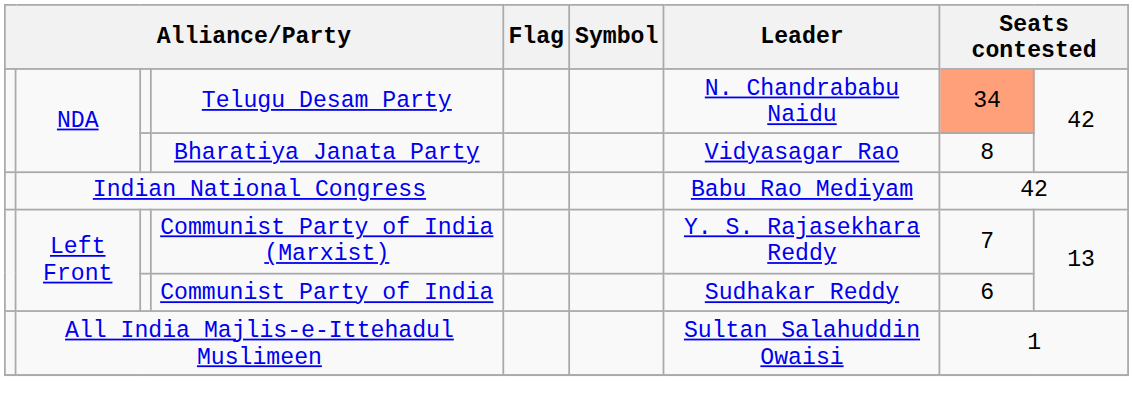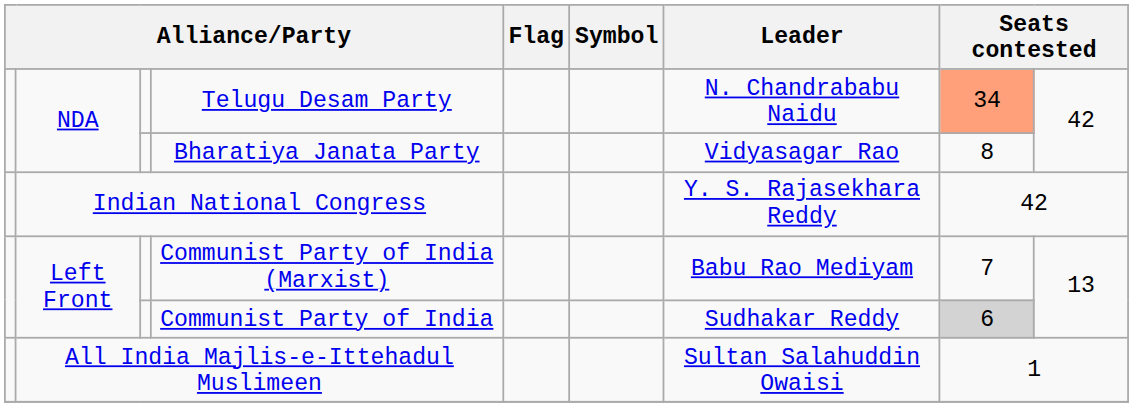(802, 190) Babu Rao Mediyam -> (802, 204) Y. S. Rajasekhara Reddy
(802, 241) Y. S. Rajasekhara Reddy -> (802, 268) Babu Rao Mediyam
(987, 292) no background -> (987, 319) lightgrey background
